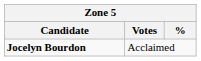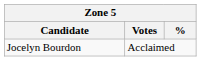(46, 47) bold -> (44, 47) normal
